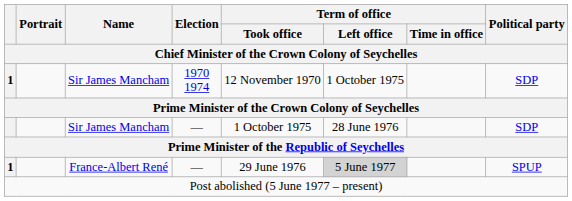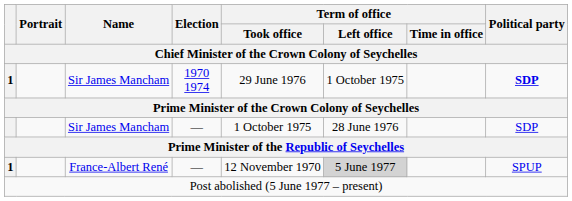(273, 80) 12 November 1970 -> (273, 80) 29 June 1976
(527, 80) normal -> (527, 80) bold
(273, 166) 29 June 1976 -> (273, 166) 12 November 1970
